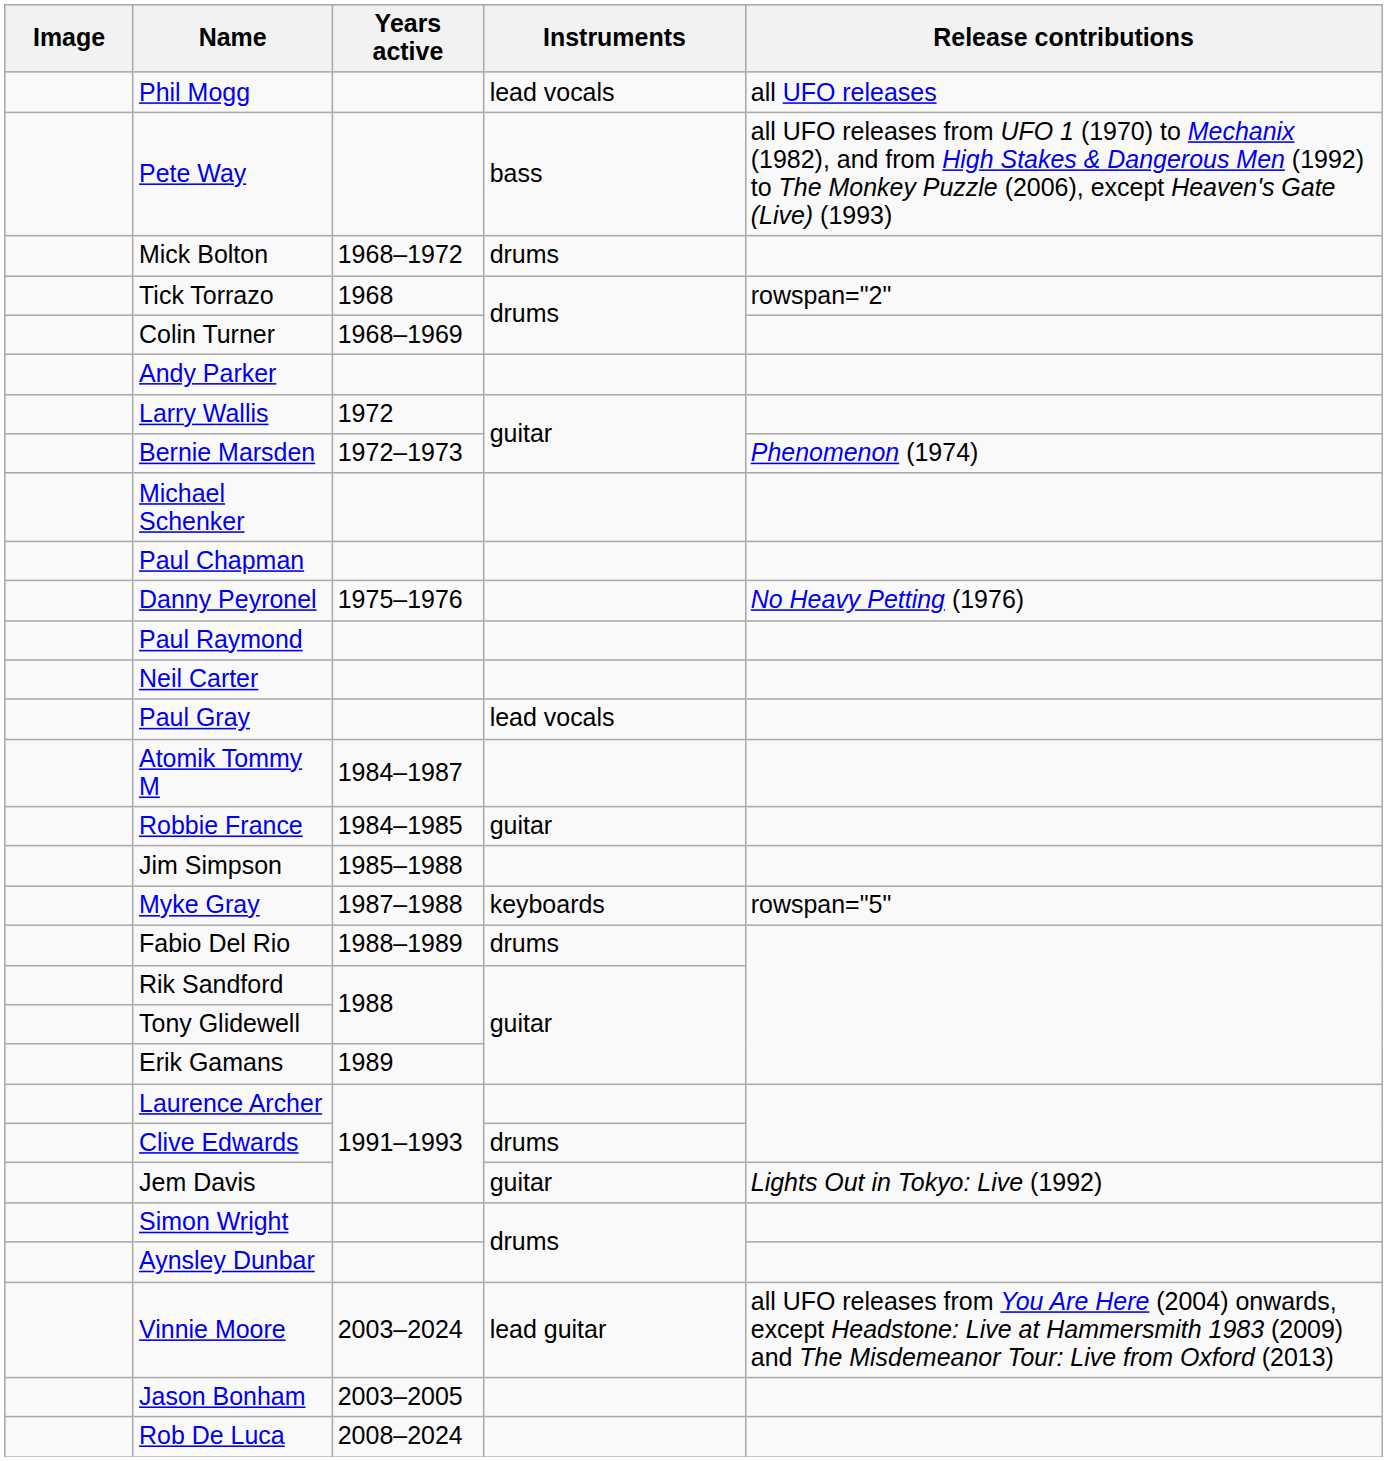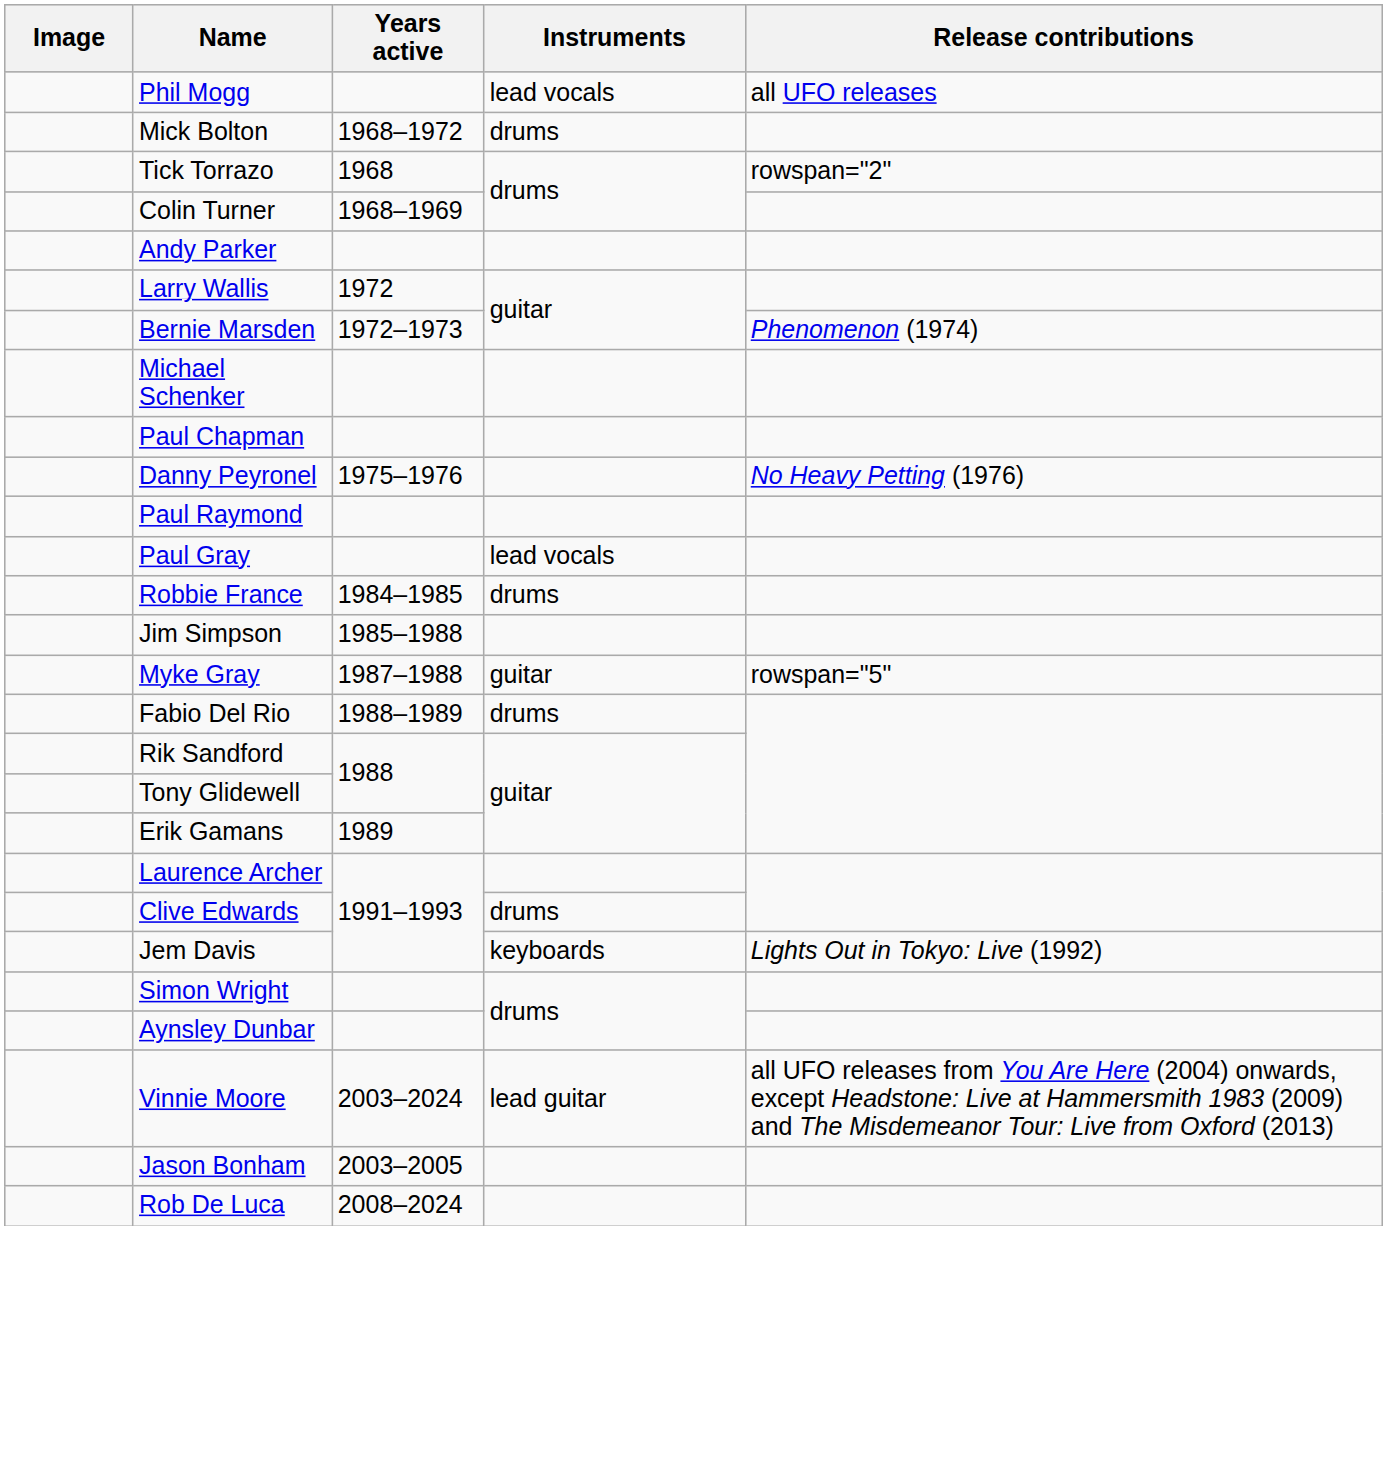- row: (193, 173)
- row: (199, 679)
- row: (221, 772)
(521, 826) guitar -> (524, 595) drums
(547, 905) keyboards -> (521, 674) guitar
(521, 1182) guitar -> (547, 951) keyboards
